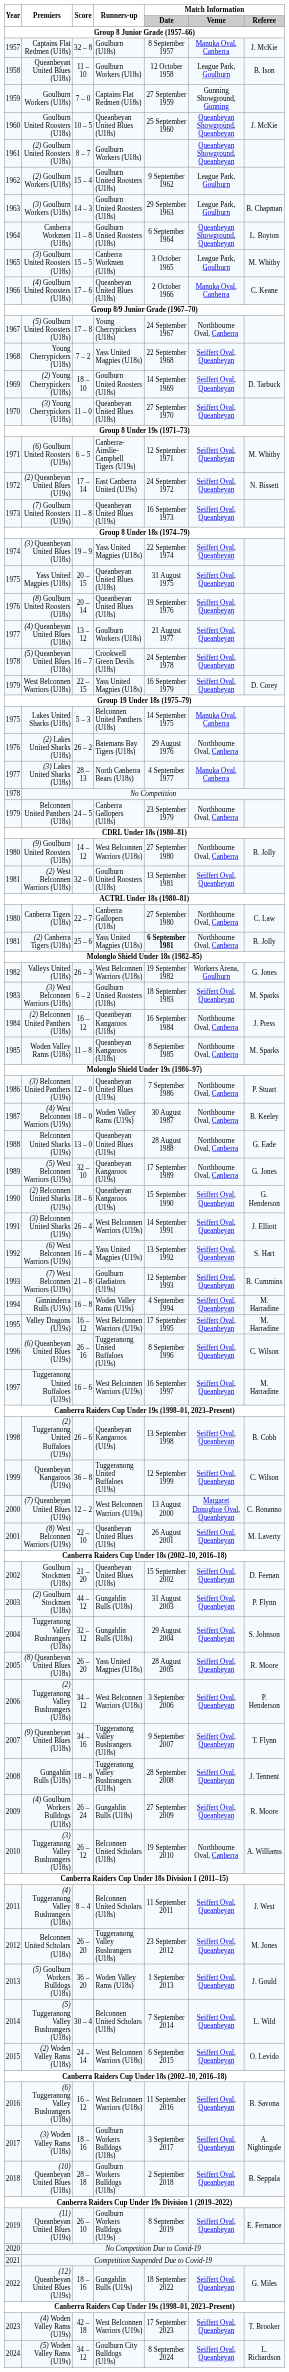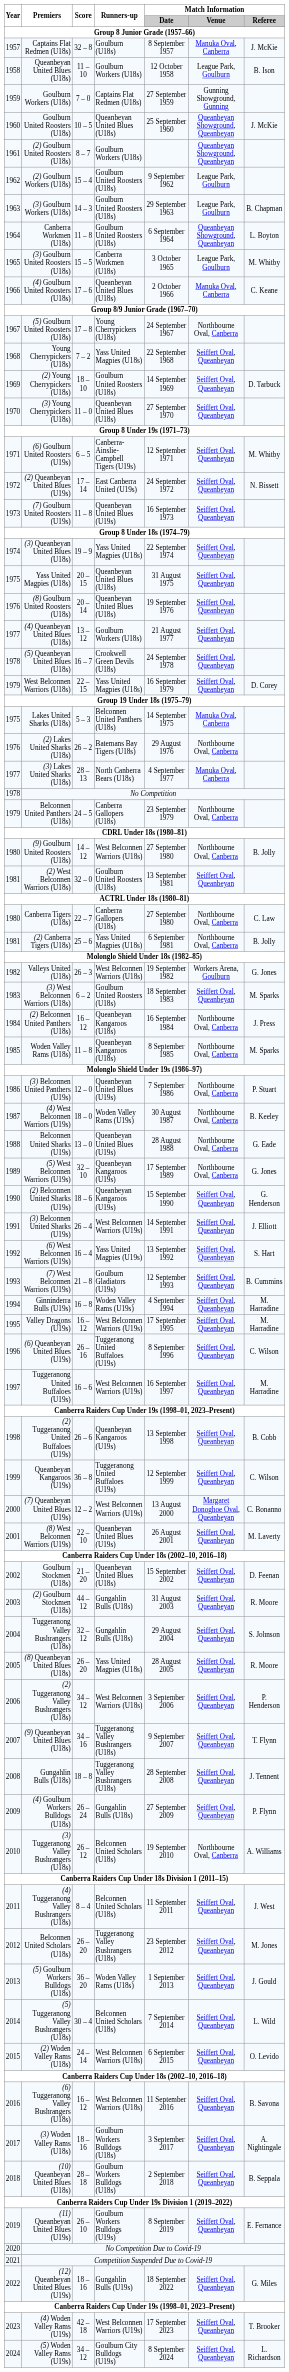(166, 942) bold -> (166, 942) normal
(264, 1603) P. Flynn -> (264, 1603) R. Moore
(264, 1812) R. Moore -> (264, 1812) P. Flynn
